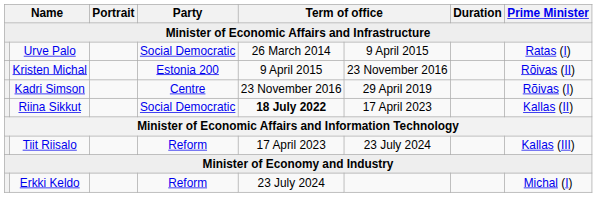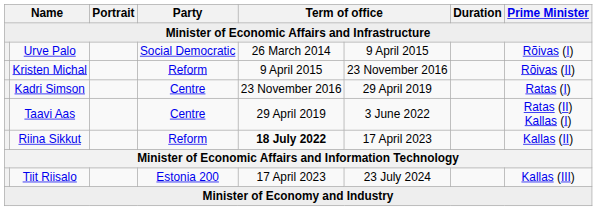(548, 51) Ratas (I) -> (548, 51) Rõivas (I)
(188, 70) Estonia 200 -> (188, 70) Reform
(548, 88) Rõivas (I) -> (548, 88) Ratas (I)
+ row: (50, 114)
(188, 107) Social Democratic -> (188, 139) Reform
(188, 145) Reform -> (188, 177) Estonia 200
- row: (50, 182)
